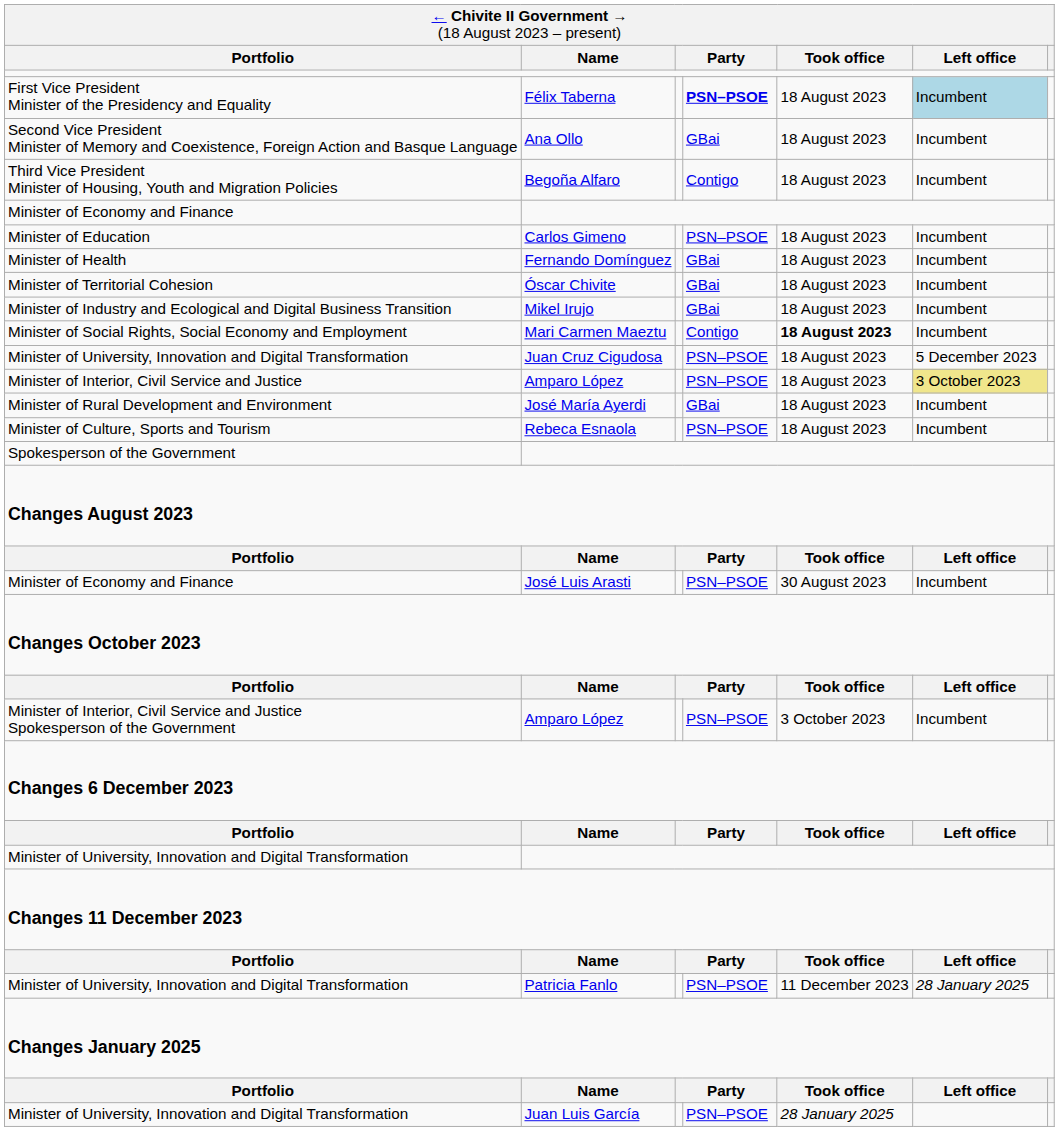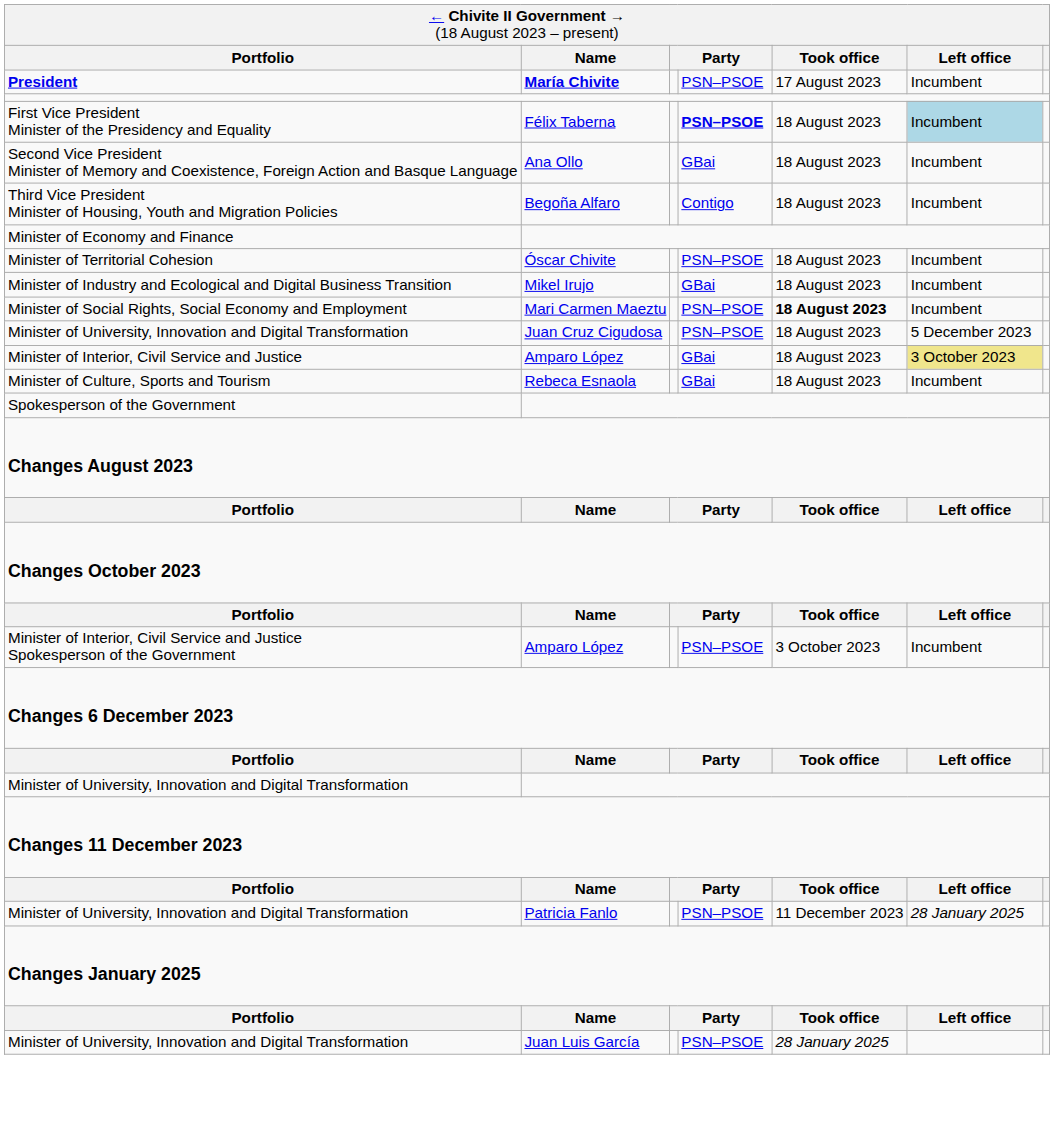+ row: (43, 81)
- row: (79, 236)
- row: (67, 260)
(703, 284) GBai -> (722, 260) PSN–PSOE
(712, 333) Contigo -> (722, 308) PSN–PSOE
(727, 381) PSN–PSOE -> (698, 357) GBai
- row: (170, 405)
(727, 429) PSN–PSOE -> (698, 381) GBai
- row: (121, 582)
